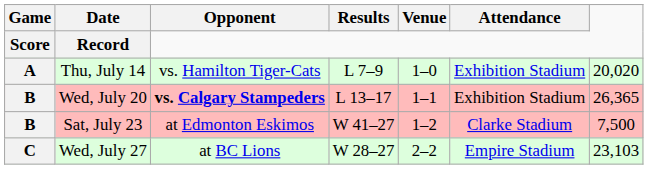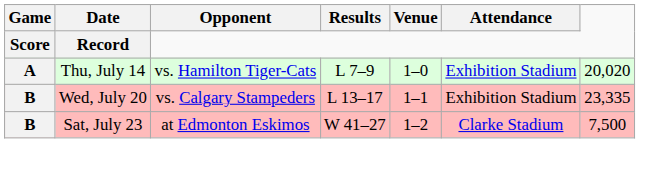(240, 97) bold -> (235, 97) normal
(616, 97) 26,365 -> (607, 97) 23,335
- row: (103, 151)
